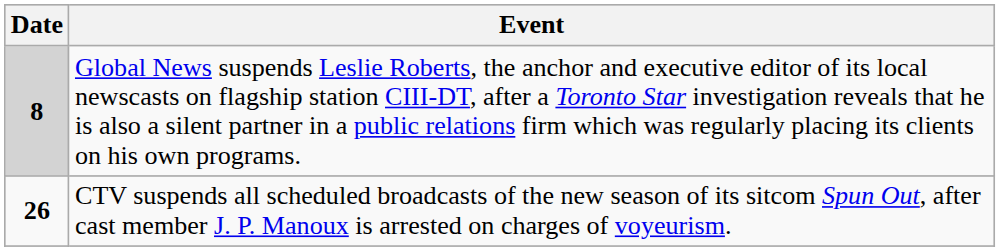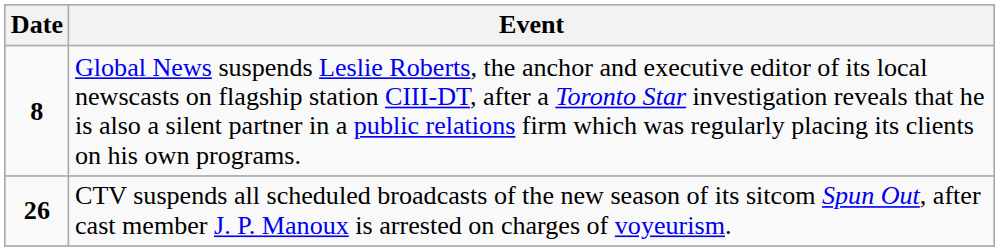(37, 110) lightgrey background -> (37, 110) no background
